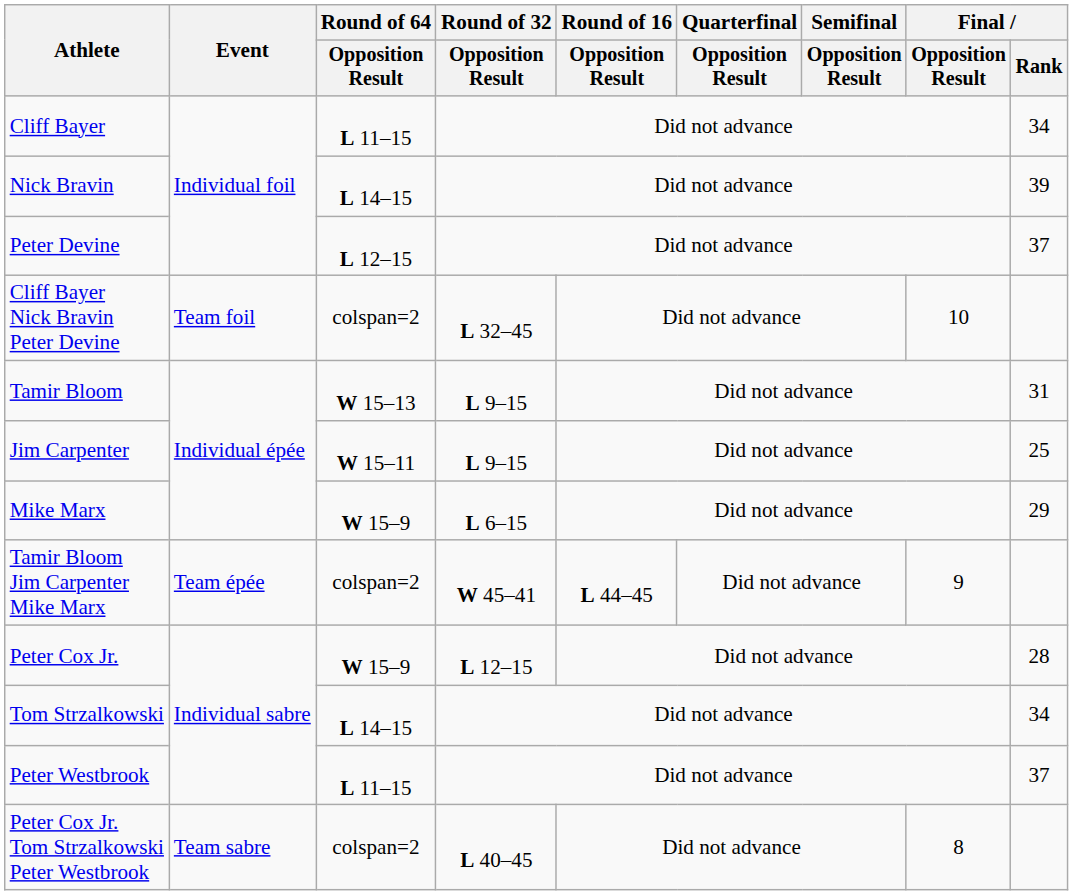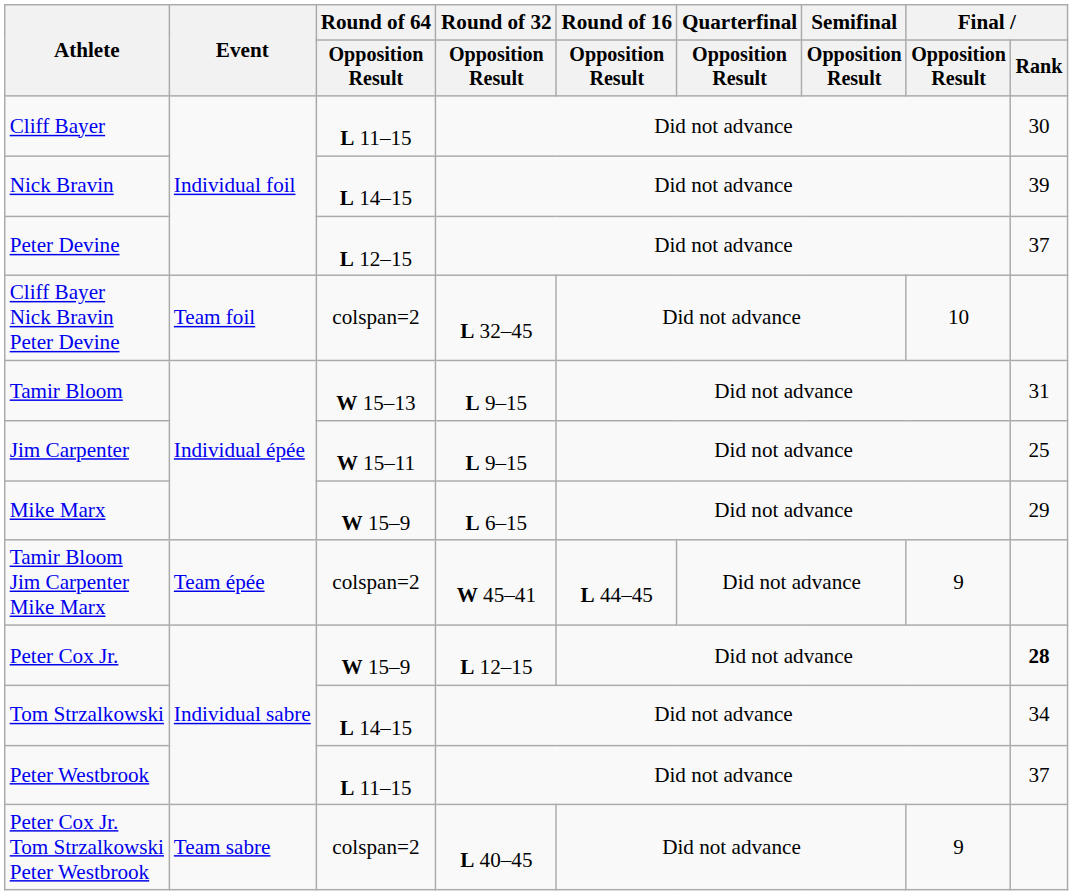(1039, 126) 34 -> (1039, 126) 30
(1039, 655) normal -> (1039, 655) bold
(959, 847) 8 -> (959, 847) 9
